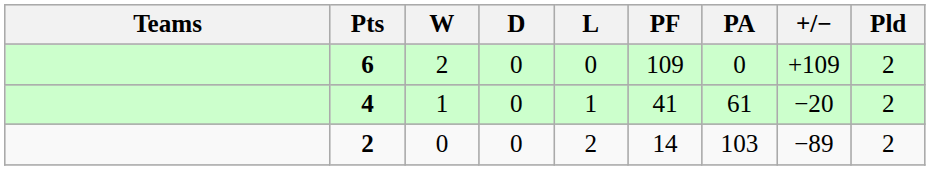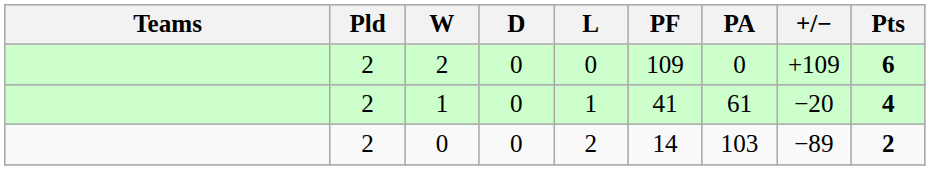columns swapped: (888, 24) <-> (368, 24)
